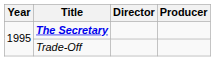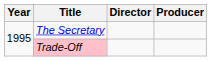(72, 30) bold -> (70, 30) normal
(59, 47) no background -> (59, 47) pink background
